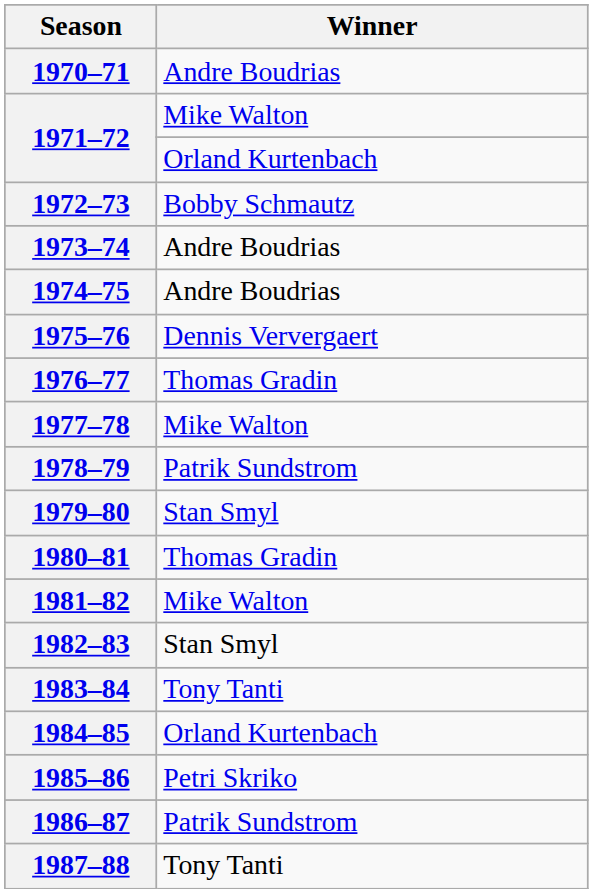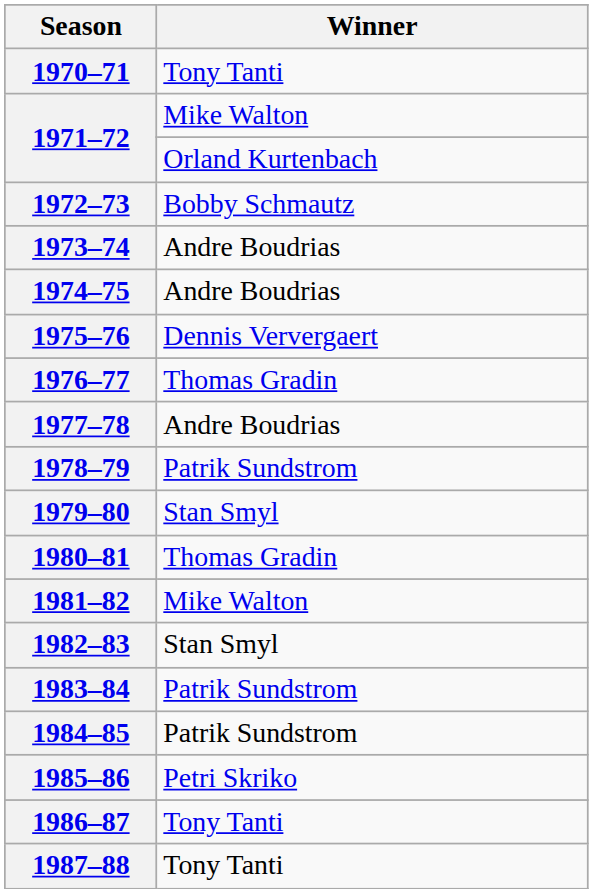(252, 70) Andre Boudrias -> (223, 70) Tony Tanti
(236, 423) Mike Walton -> (252, 423) Andre Boudrias
(223, 688) Tony Tanti -> (260, 688) Patrik Sundstrom
(270, 733) Orland Kurtenbach -> (260, 733) Patrik Sundstrom
(260, 821) Patrik Sundstrom -> (223, 821) Tony Tanti
